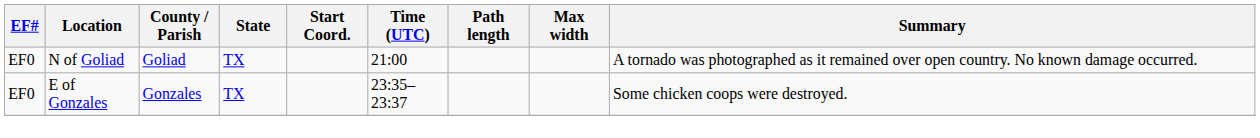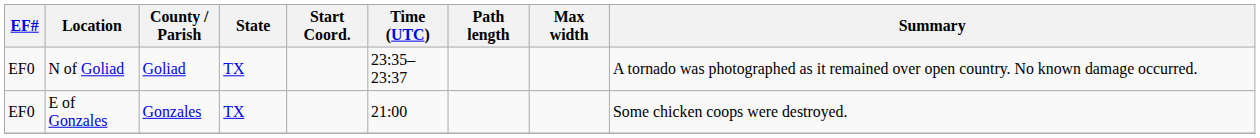(389, 60) 21:00 -> (393, 68) 23:35–23:37
(393, 94) 23:35–23:37 -> (389, 111) 21:00
